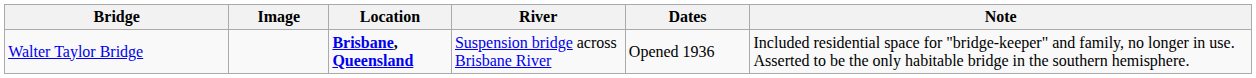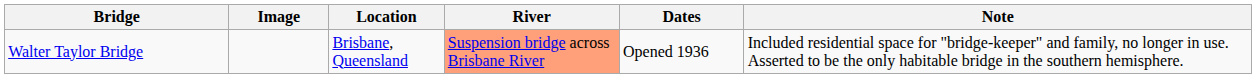(373, 51) bold -> (370, 51) normal
(536, 51) no background -> (529, 51) lightsalmon background
